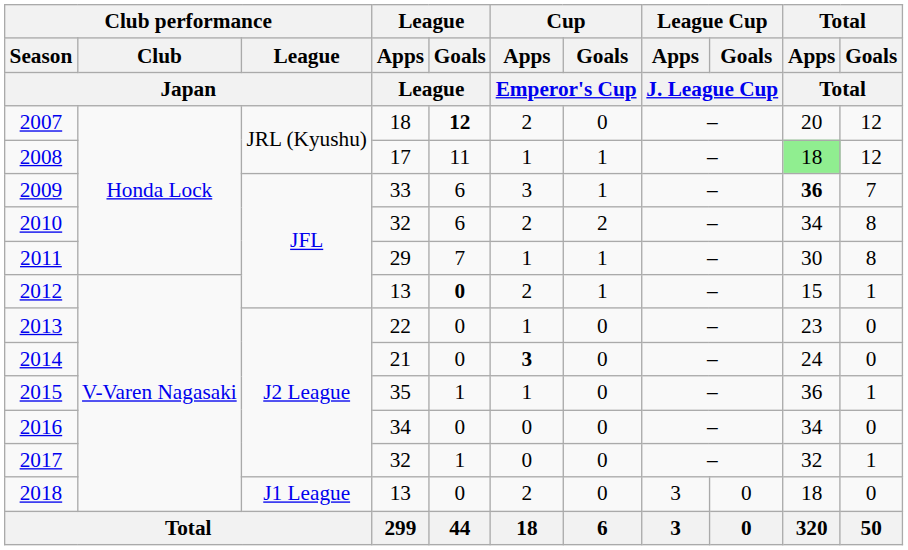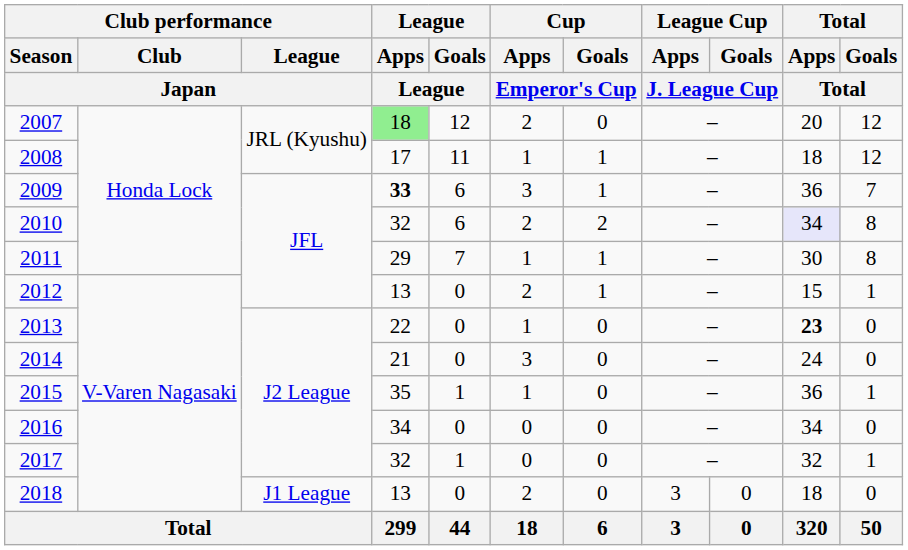(400, 122) no background -> (400, 122) lightgreen background
(460, 122) bold -> (460, 122) normal
(812, 156) lightgreen background -> (812, 156) no background
(400, 190) normal -> (400, 190) bold
(812, 190) bold -> (812, 190) normal
(812, 223) no background -> (812, 223) lavender background
(460, 291) bold -> (460, 291) normal
(812, 325) normal -> (812, 325) bold
(527, 358) bold -> (527, 358) normal
